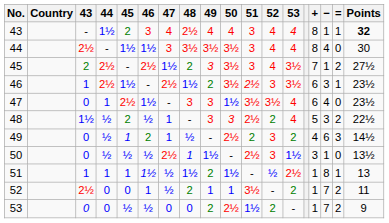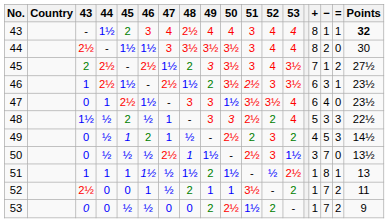(326, 48) 4 -> (326, 48) 2
(338, 119) 2 -> (338, 119) 3
(326, 137) 6 -> (326, 137) 5
(326, 155) 1 -> (326, 155) 7
